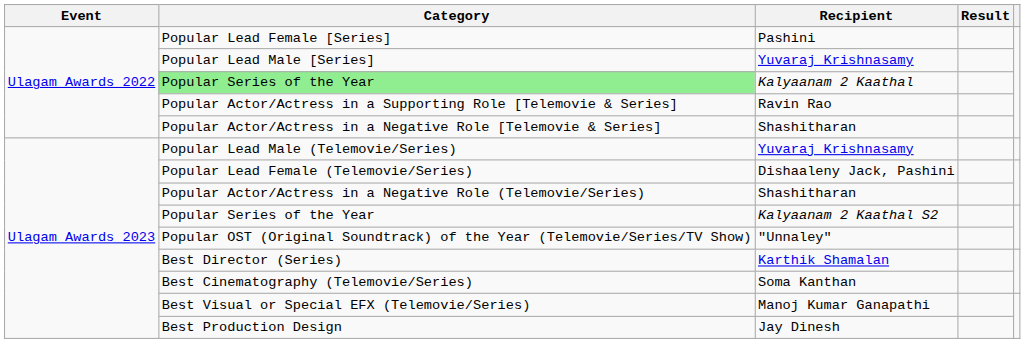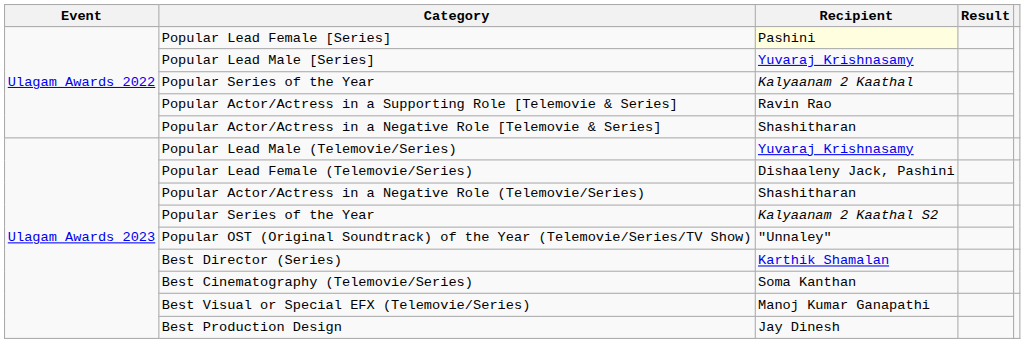(787, 38) no background -> (787, 38) lightyellow background
(268, 82) lightgreen background -> (268, 82) no background
